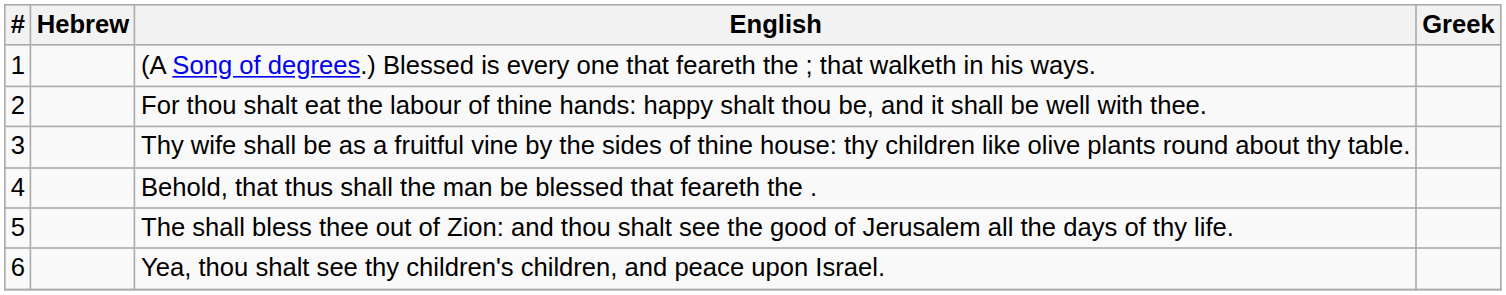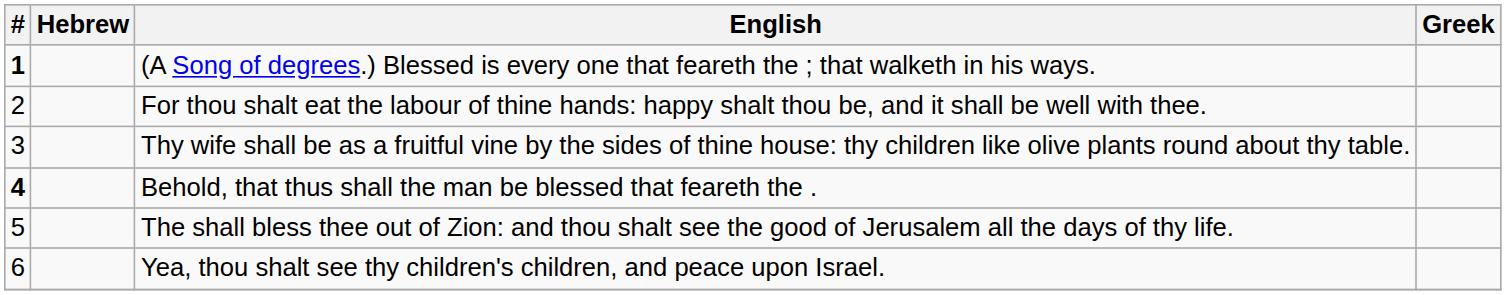(18, 65) normal -> (18, 65) bold
(18, 187) normal -> (18, 187) bold
